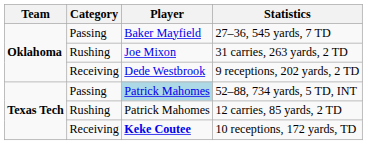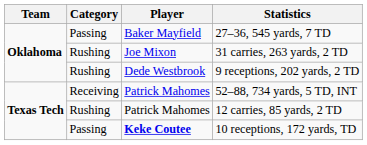(94, 71) Receiving -> (90, 71) Rushing
(88, 91) Passing -> (94, 91) Receiving
(167, 91) lightblue background -> (167, 91) no background
(94, 129) Receiving -> (88, 129) Passing
